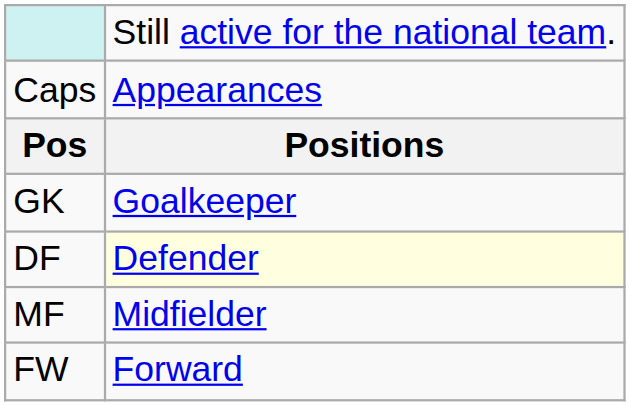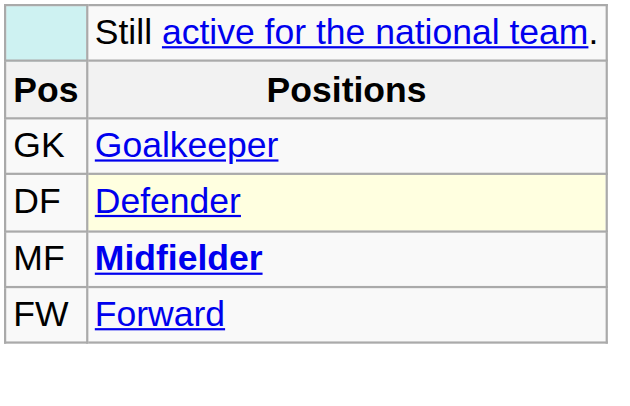- row: (55, 88)
(190, 314) normal -> (179, 257) bold
